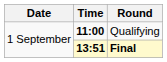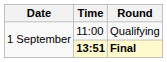(90, 31) bold -> (90, 31) normal
